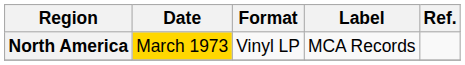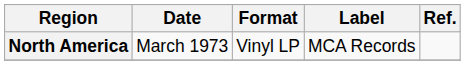(182, 45) gold background -> (182, 45) no background
